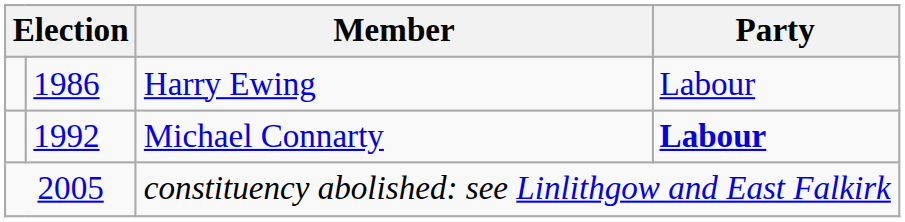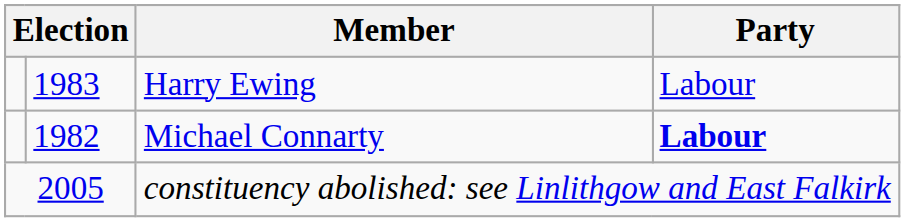(66, 83) 1986 -> (66, 83) 1983
(66, 135) 1992 -> (66, 135) 1982
